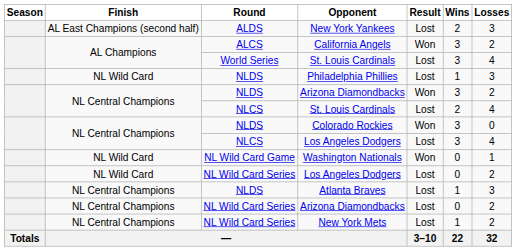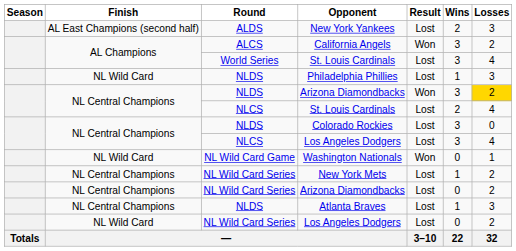(492, 93) no background -> (492, 93) gold background
(425, 125) Won -> (425, 125) Lost
rows swapped: (249, 174) <-> (249, 222)
rows swapped: (249, 190) <-> (249, 206)
